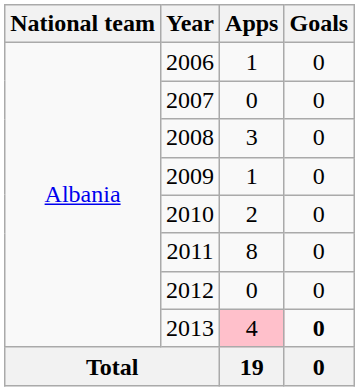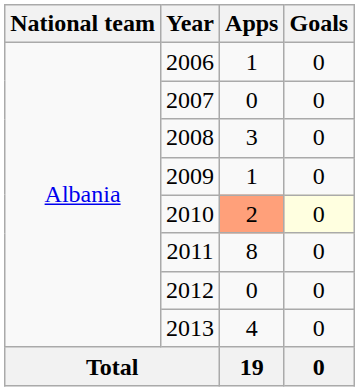(252, 213) no background -> (252, 213) lightsalmon background
(319, 213) no background -> (319, 213) lightyellow background
(252, 328) pink background -> (252, 328) no background
(319, 328) bold -> (319, 328) normal
